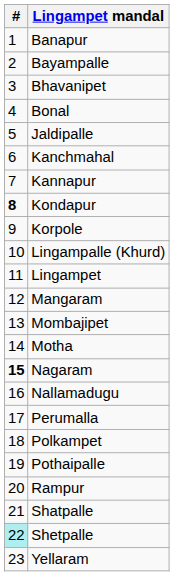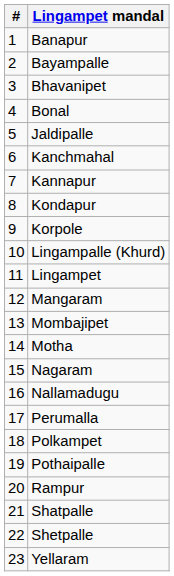(12, 205) bold -> (12, 205) normal
(16, 370) bold -> (16, 370) normal
(16, 535) paleturquoise background -> (16, 535) no background
